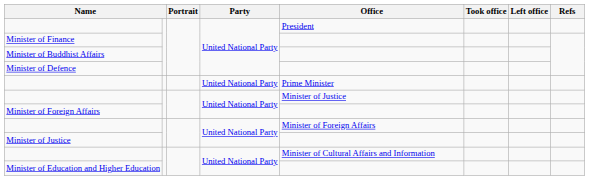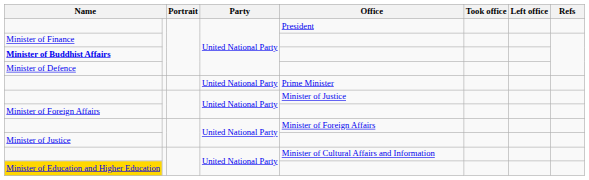(55, 54) normal -> (58, 54) bold
(83, 168) no background -> (83, 168) gold background
